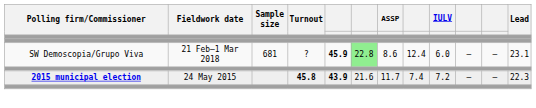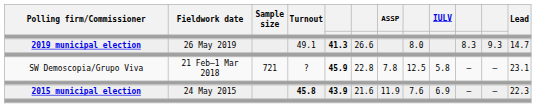+ row: (86, 46)
(270, 55) 681 -> (270, 69) 721
(364, 55) lightgreen background -> (364, 69) no background
(390, 55) 8.6 -> (390, 69) 7.8
(416, 55) 12.4 -> (416, 69) 12.5
(443, 55) 6.0 -> (443, 69) 5.8
(390, 78) 11.7 -> (390, 92) 11.9
(416, 78) 7.4 -> (416, 92) 7.6
(443, 78) 7.2 -> (443, 92) 6.9
